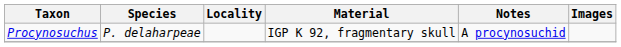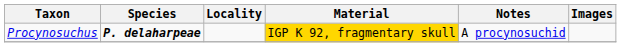(152, 33) normal -> (152, 33) bold
(362, 33) no background -> (362, 33) gold background
